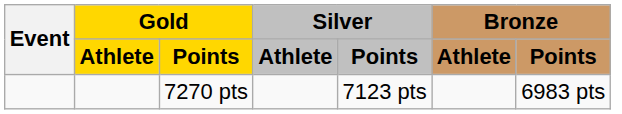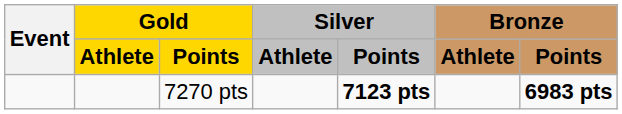(385, 91) normal -> (386, 91) bold
(563, 91) normal -> (569, 91) bold
